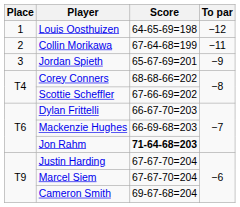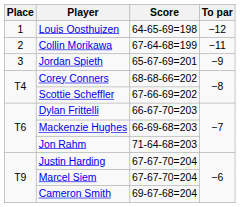(164, 144) bold -> (164, 144) normal
